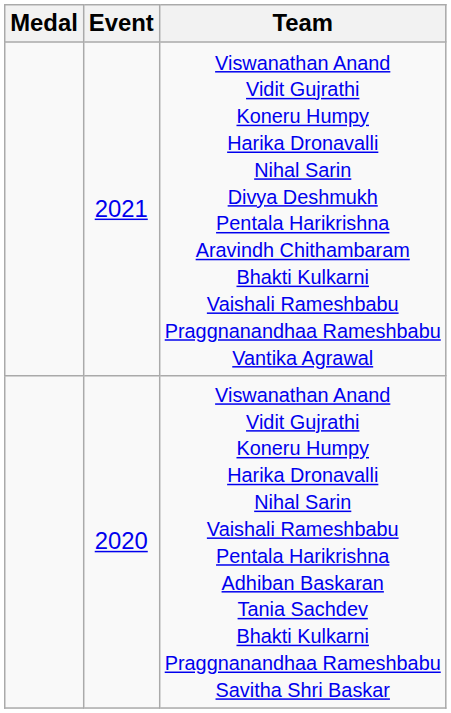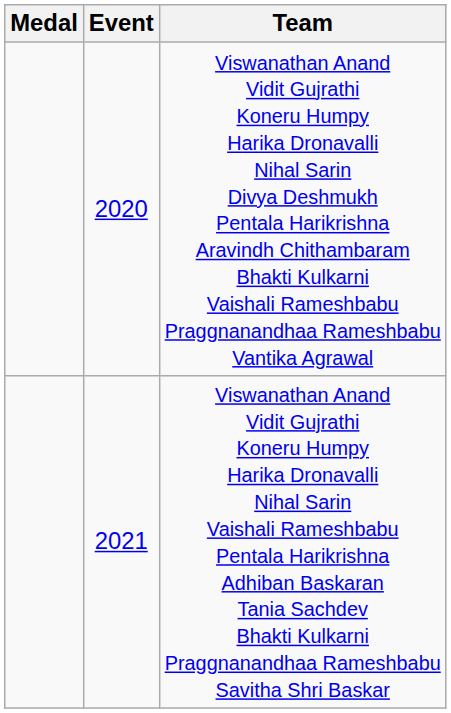(121, 208) 2021 -> (121, 208) 2020
(121, 541) 2020 -> (121, 541) 2021
